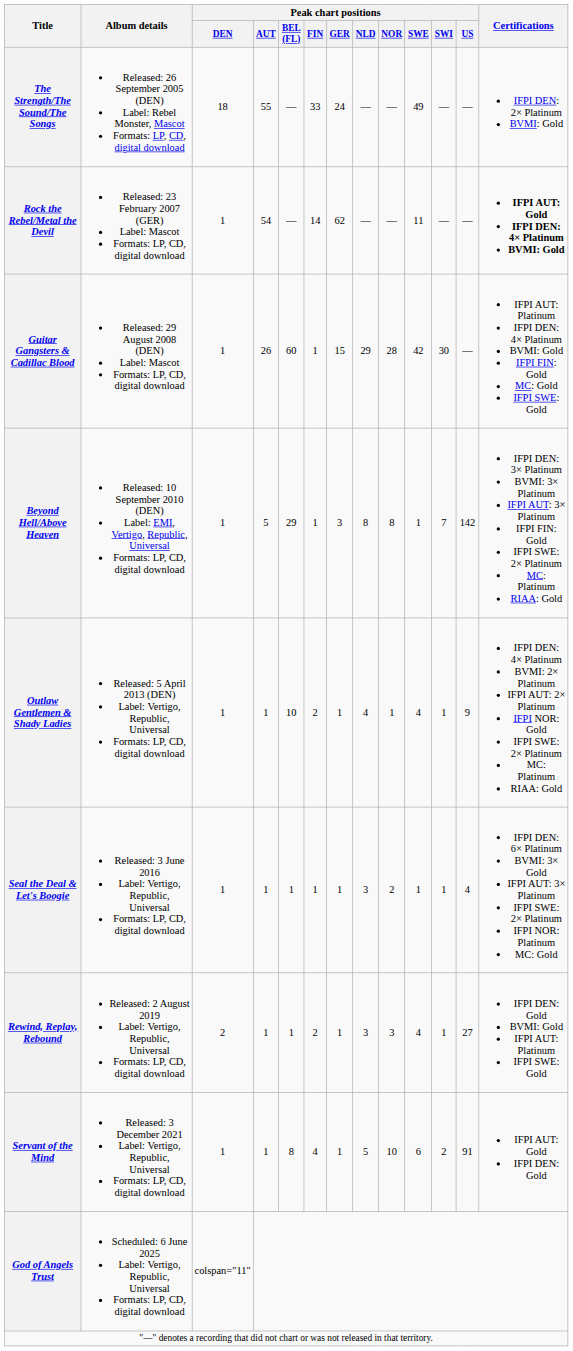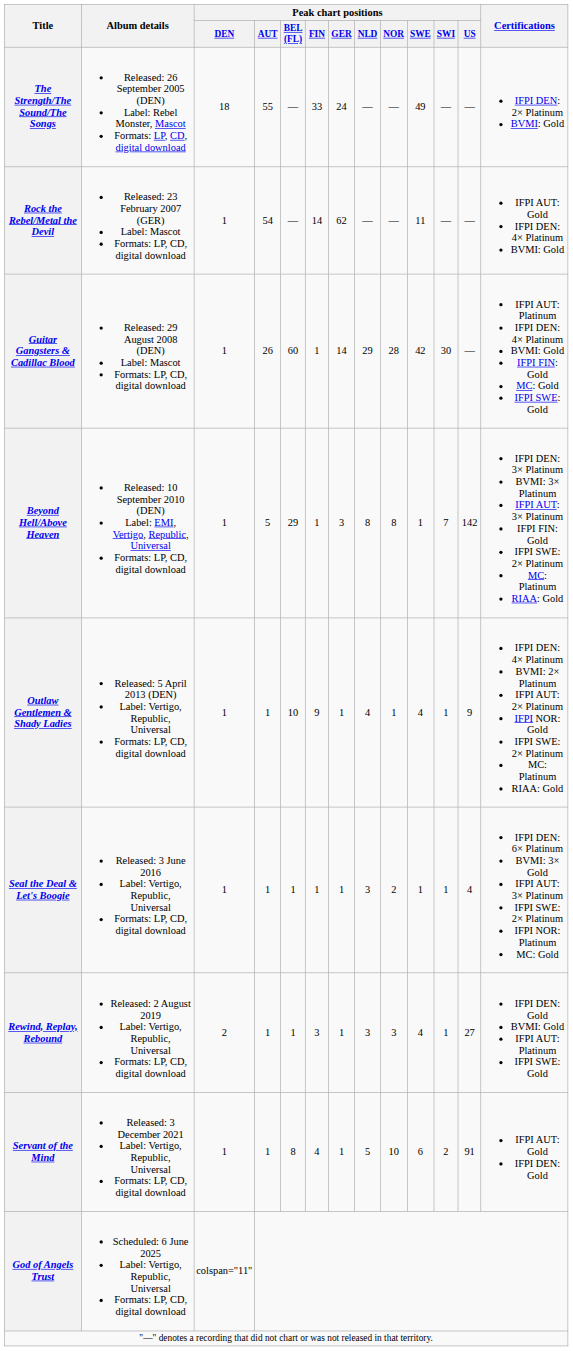(523, 226) bold -> (524, 226) normal
(340, 351) 15 -> (342, 351) 14
(315, 712) 2 -> (317, 712) 9
(315, 1032) 2 -> (317, 1032) 3
